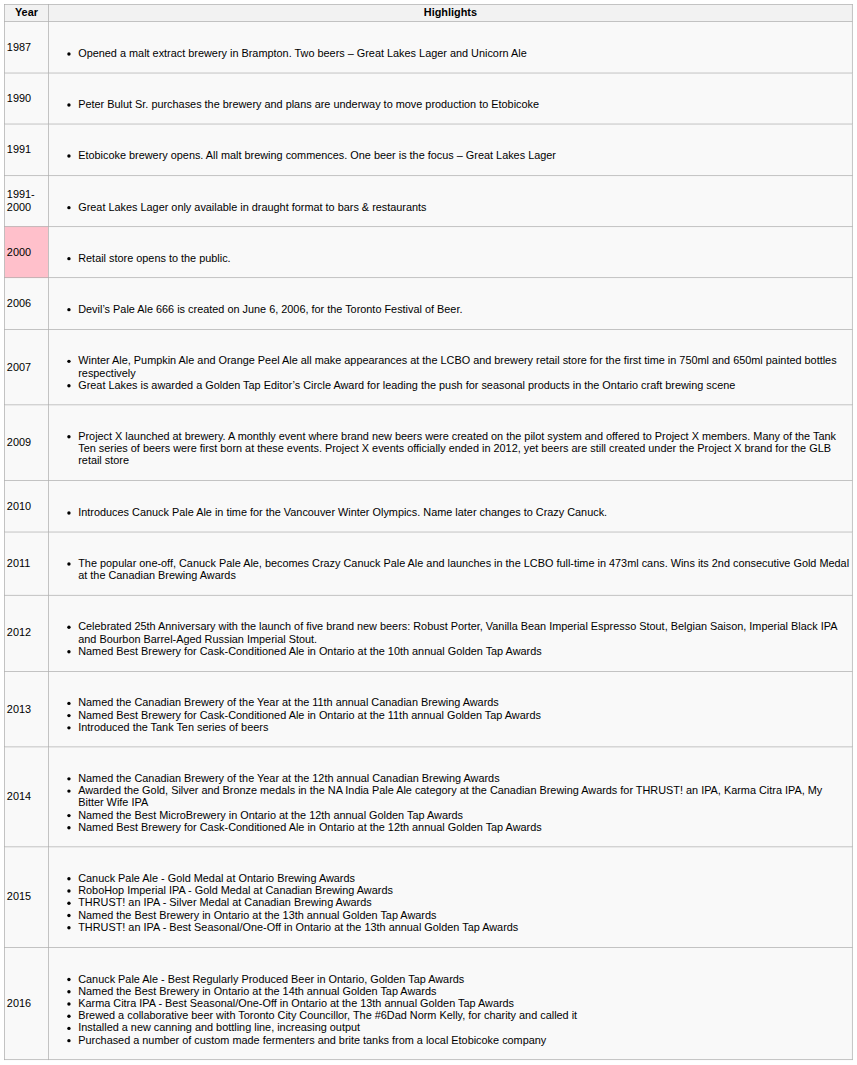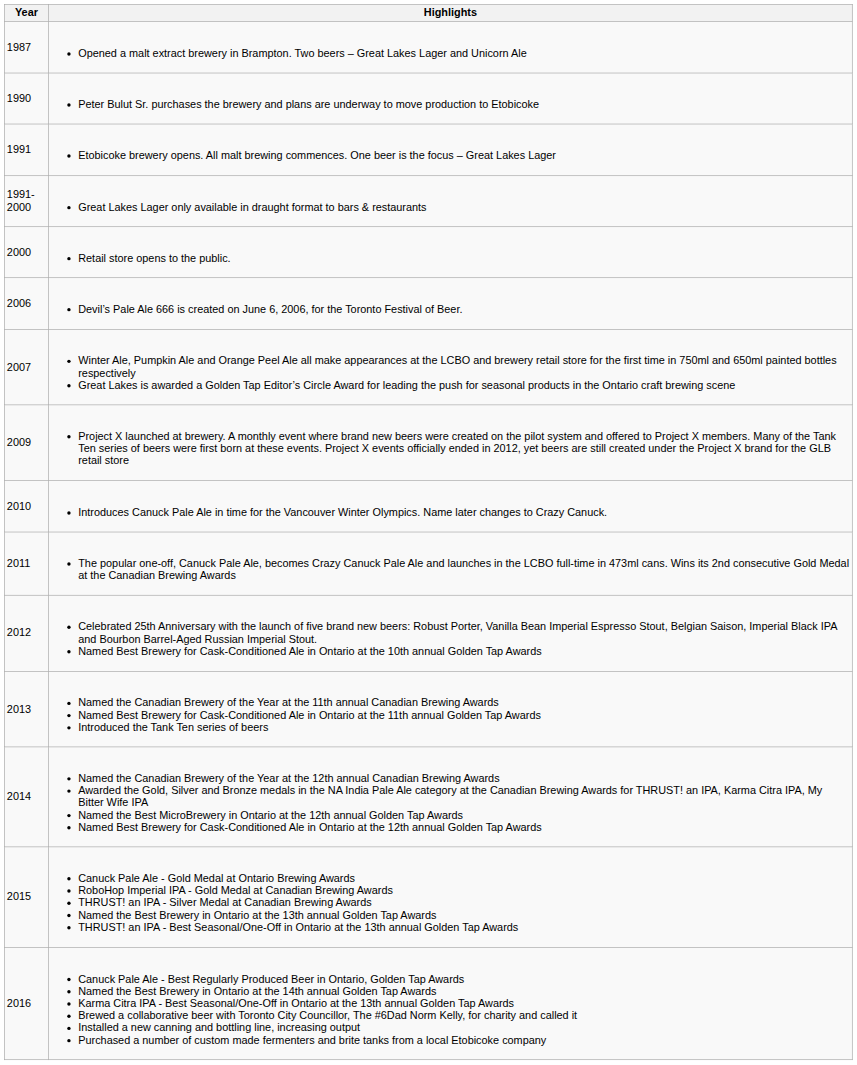(19, 252) pink background -> (19, 252) no background
